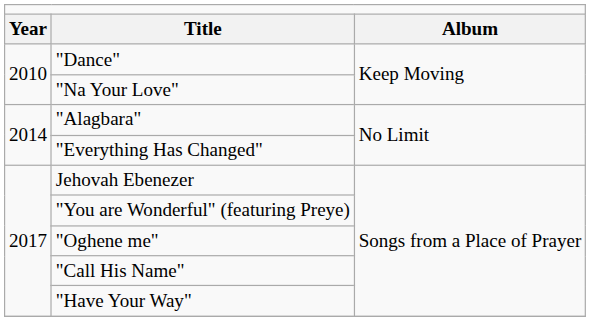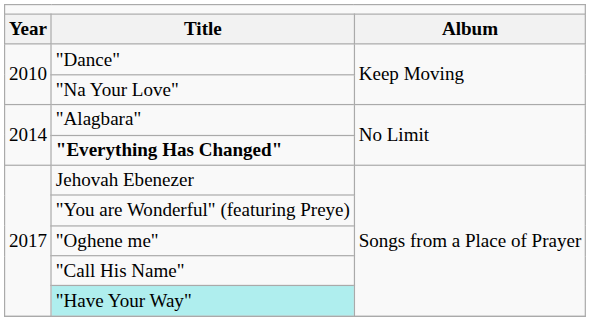(159, 149) normal -> (169, 149) bold
(124, 300) no background -> (124, 300) paleturquoise background
